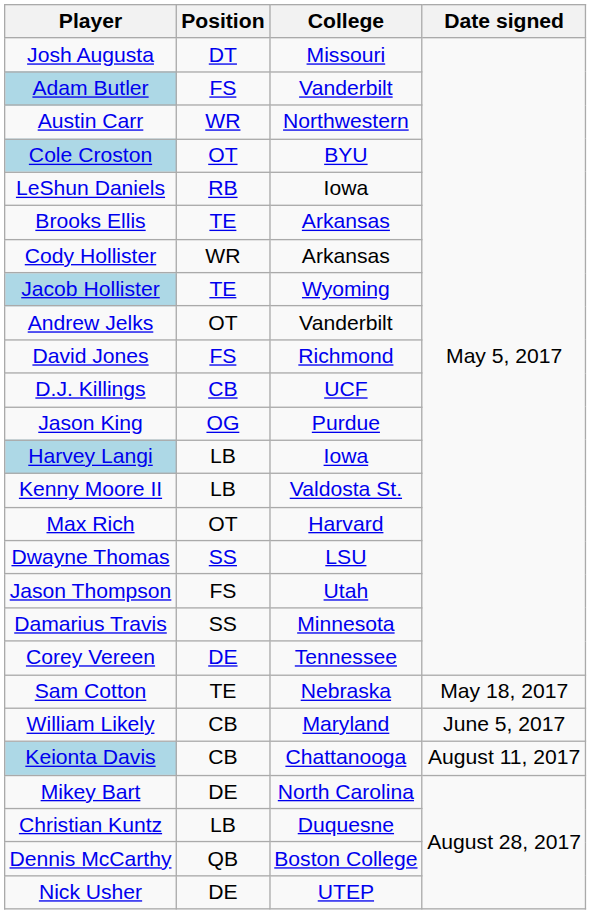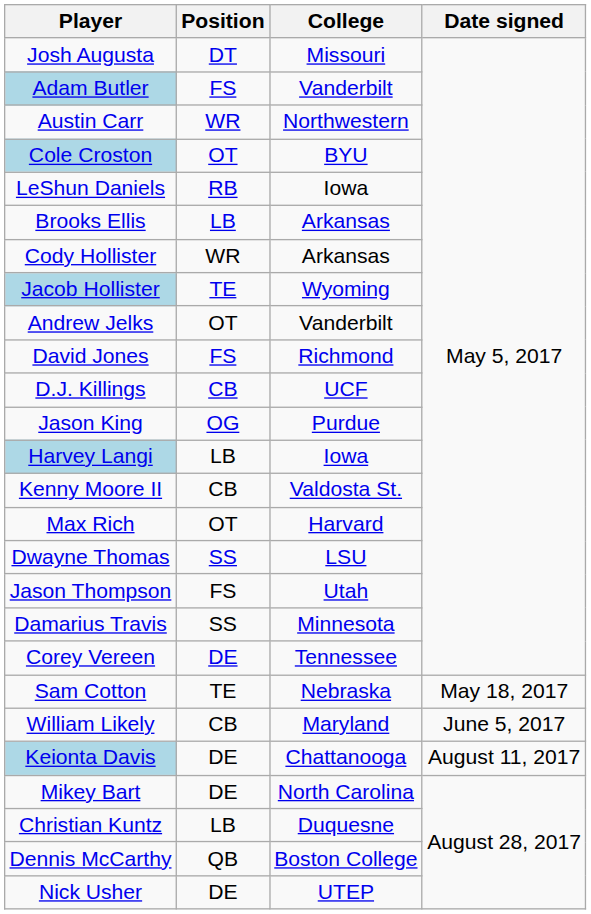(223, 222) TE -> (223, 222) LB
(223, 490) LB -> (223, 490) CB
(223, 758) CB -> (223, 758) DE
